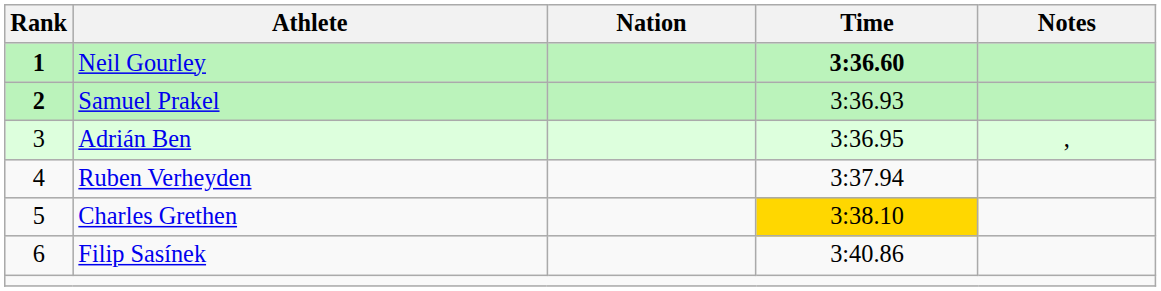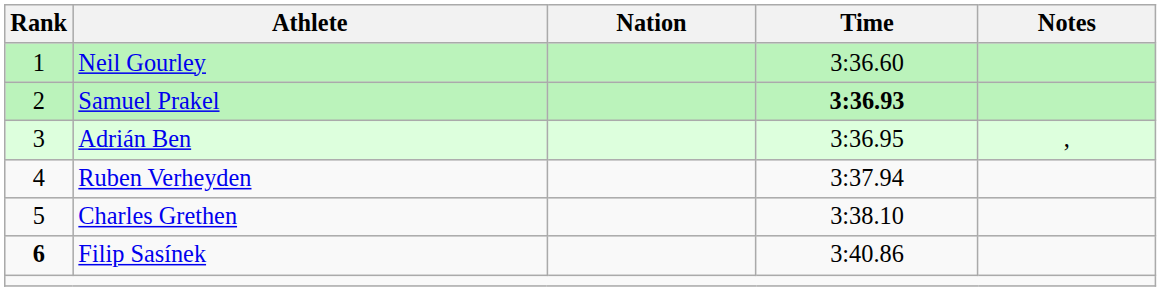(39, 62) bold -> (39, 62) normal
(867, 62) bold -> (867, 62) normal
(39, 100) bold -> (39, 100) normal
(867, 100) normal -> (867, 100) bold
(867, 216) gold background -> (867, 216) no background
(39, 255) normal -> (39, 255) bold
